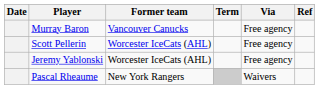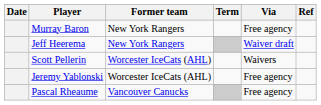(148, 28) Vancouver Canucks -> (146, 28) New York Rangers
+ row: (58, 44)
(268, 44) Free agency -> (260, 60) Waivers
(146, 76) New York Rangers -> (148, 92) Vancouver Canucks
(260, 76) Waivers -> (268, 92) Free agency
